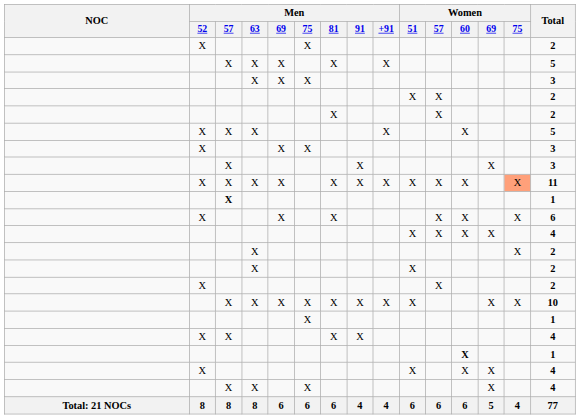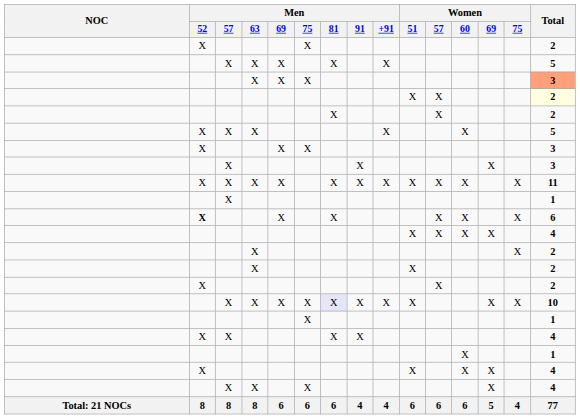(553, 80) no background -> (553, 80) lightsalmon background
(553, 98) no background -> (553, 98) lightyellow background
(517, 183) lightsalmon background -> (517, 183) no background
(229, 200) bold -> (229, 200) normal
(202, 217) normal -> (202, 217) bold
(334, 303) no background -> (334, 303) lavender background
(465, 354) bold -> (465, 354) normal
